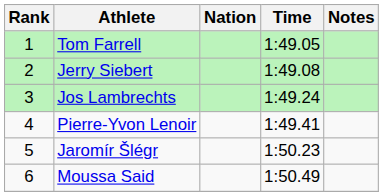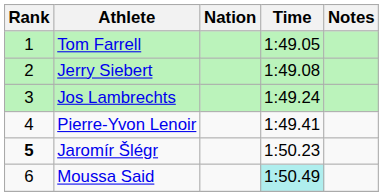(29, 151) normal -> (29, 151) bold
(292, 177) no background -> (292, 177) paleturquoise background
